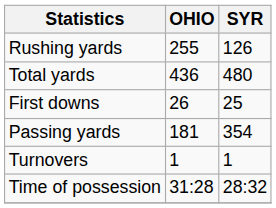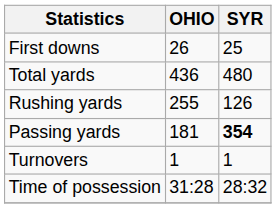rows swapped: (54, 103) <-> (65, 47)
(238, 132) normal -> (238, 132) bold
